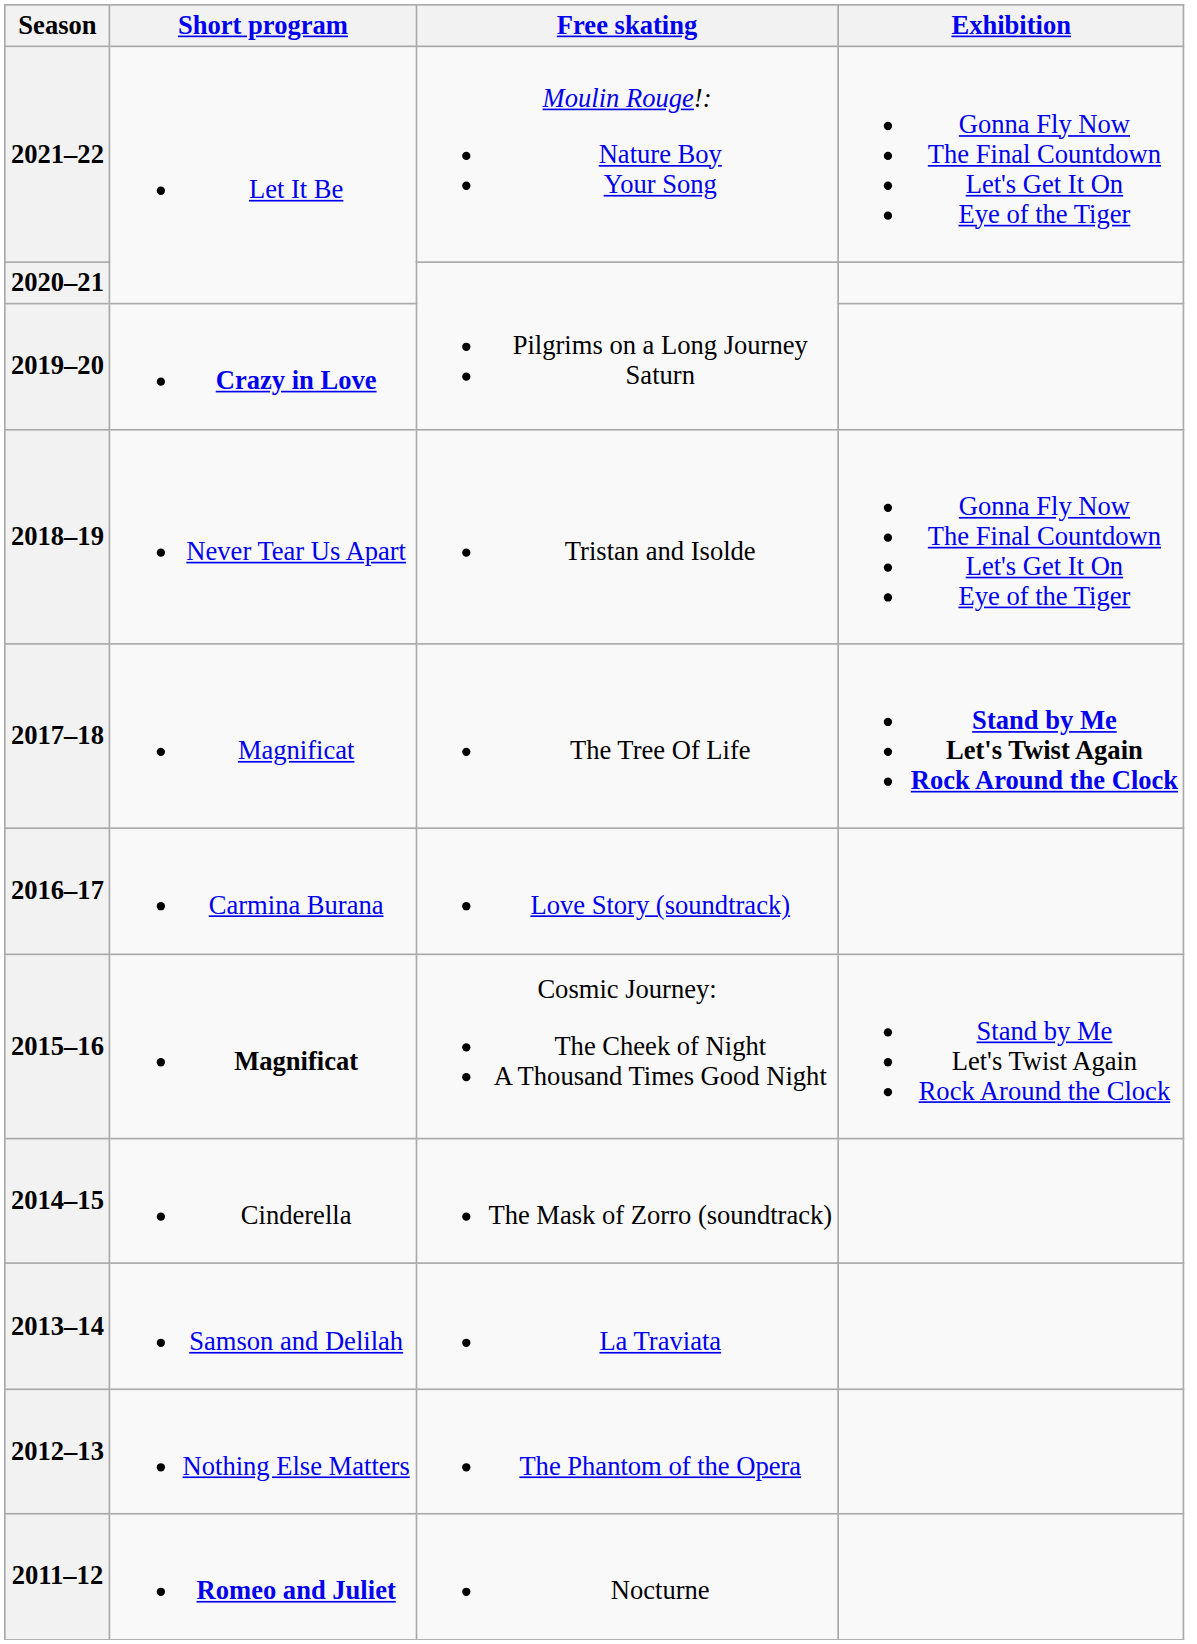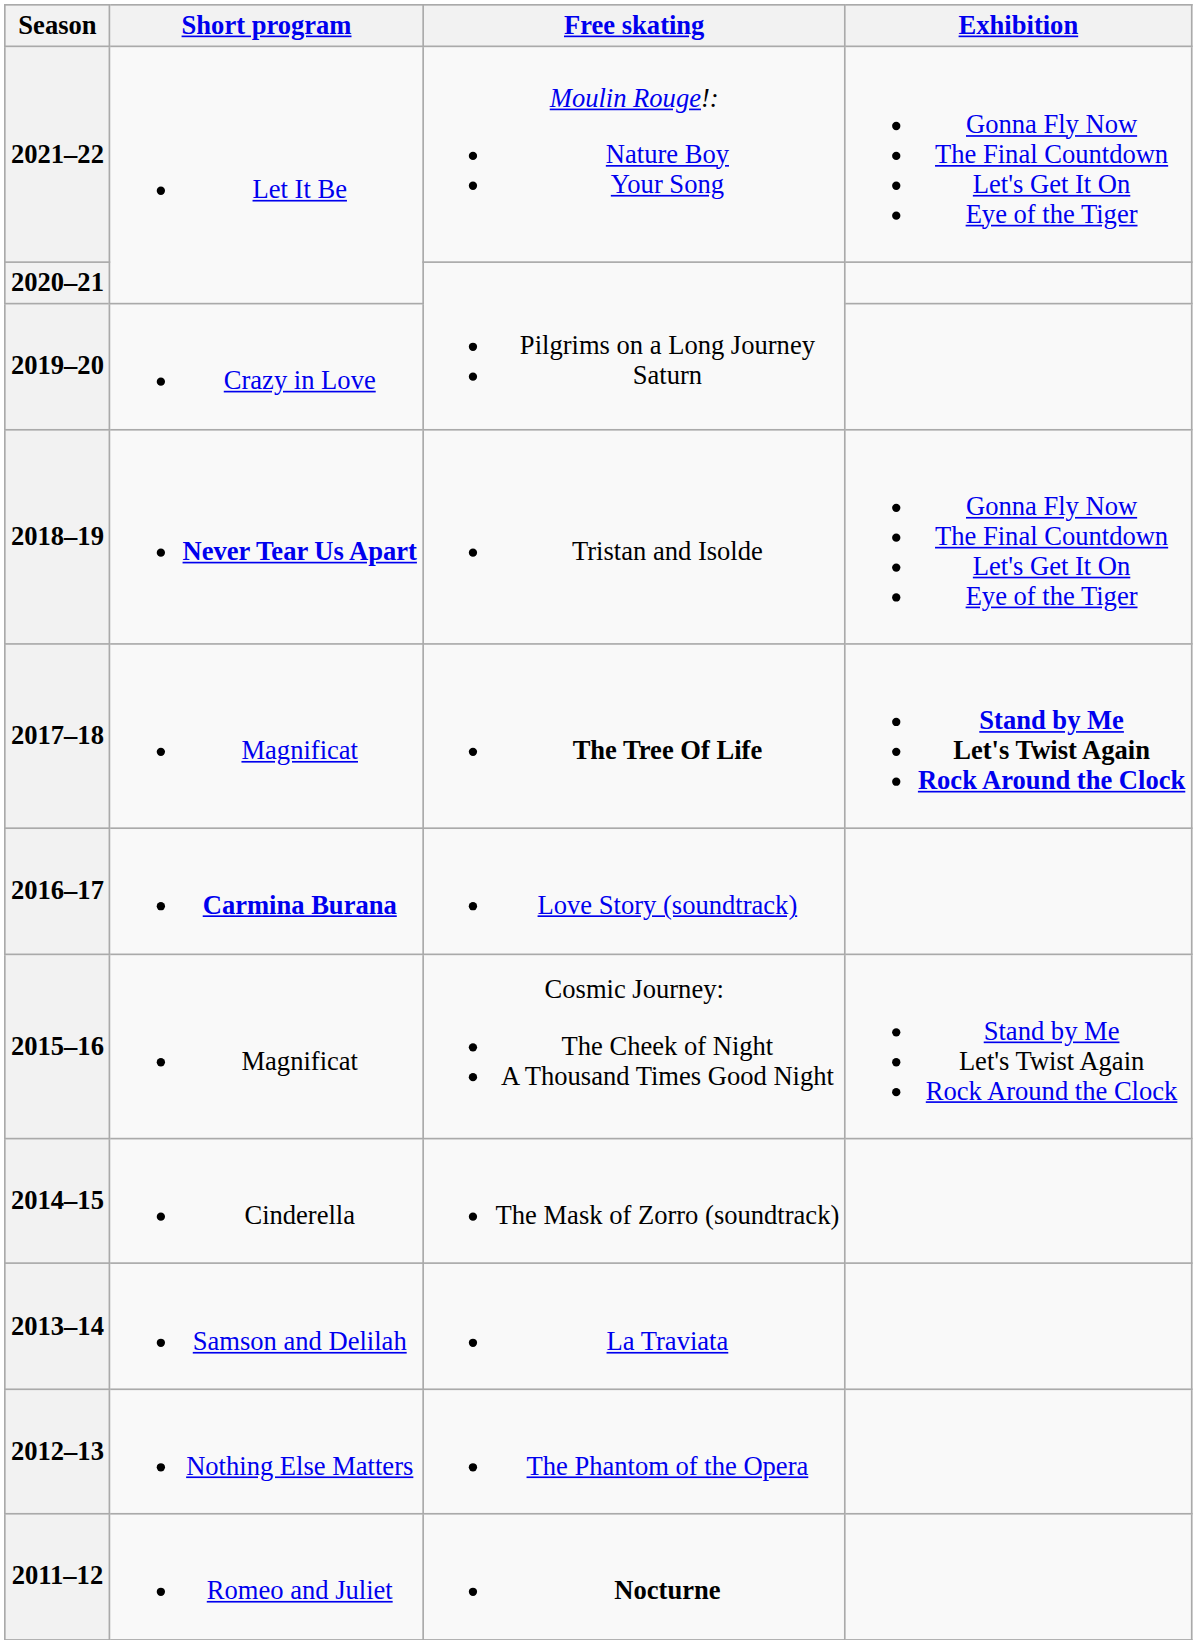(263, 381) bold -> (267, 381) normal
(263, 551) normal -> (267, 551) bold
(627, 751) normal -> (634, 751) bold
(263, 906) normal -> (267, 906) bold
(263, 1061) bold -> (267, 1061) normal
(263, 1591) bold -> (267, 1591) normal
(627, 1591) normal -> (634, 1591) bold
